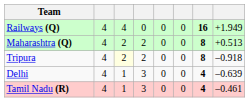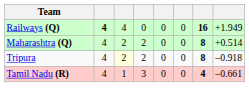(104, 27) normal -> (104, 27) bold
(229, 43) +0.513 -> (229, 43) +0.514
- row: (17, 74)
(229, 89) –0.461 -> (229, 74) –0.661
